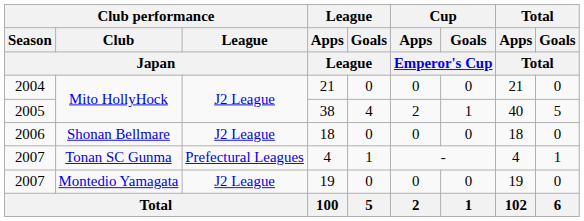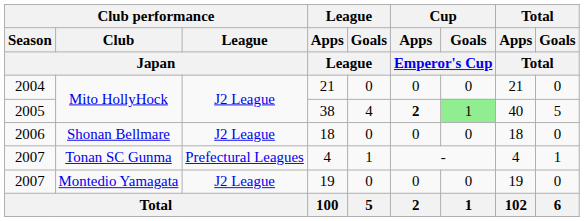(416, 110) normal -> (416, 110) bold
(468, 110) no background -> (468, 110) lightgreen background
